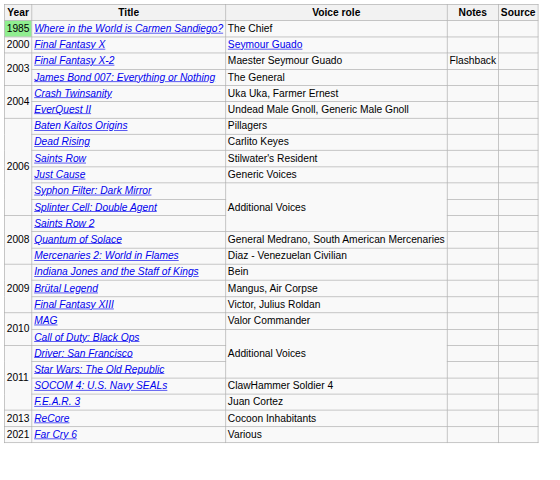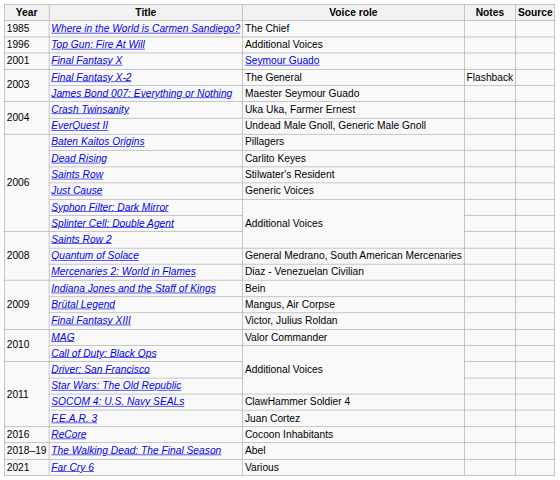(18, 28) lightgreen background -> (18, 28) no background
+ row: (98, 45)
(18, 45) 2000 -> (18, 61) 2001
(285, 61) Maester Seymour Guado -> (273, 77) The General
(256, 77) The General -> (302, 93) Maester Seymour Guado
(18, 418) 2013 -> (18, 434) 2016
+ row: (136, 451)
